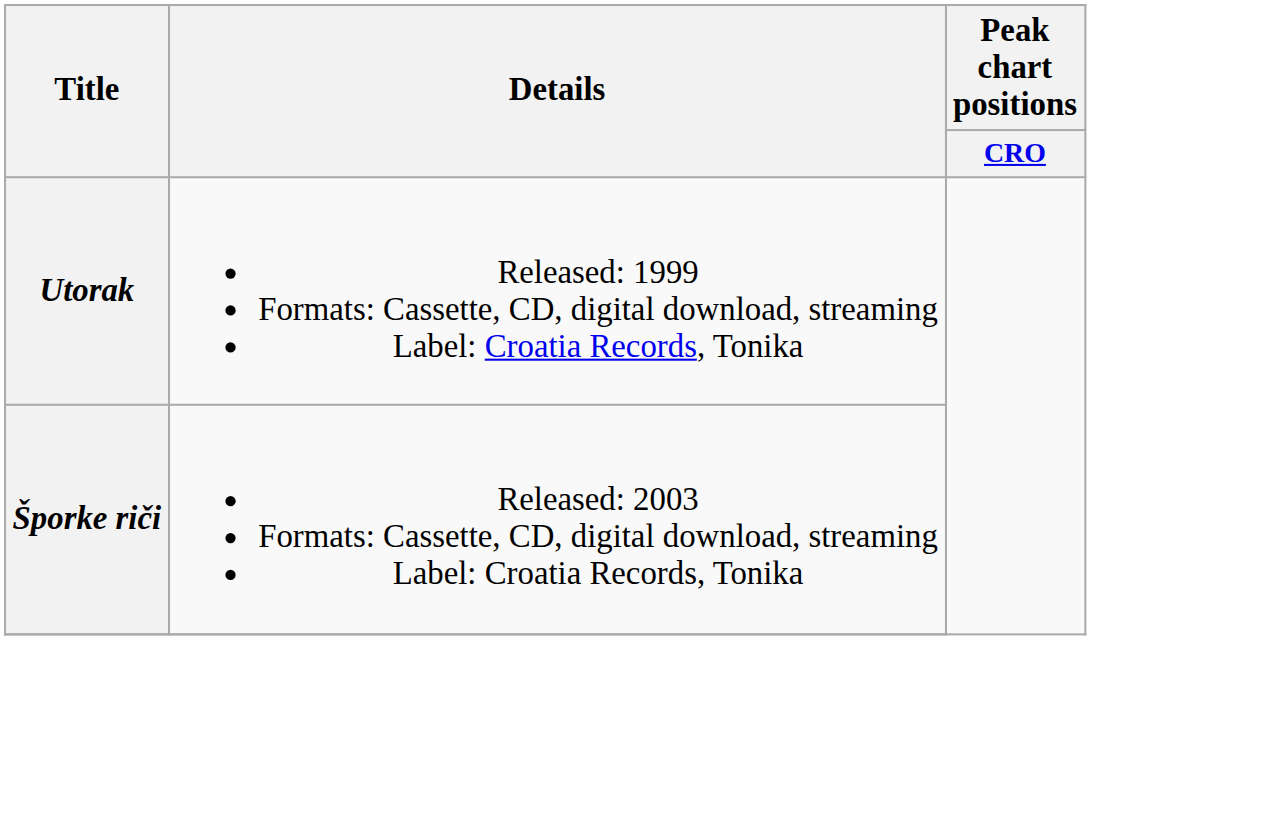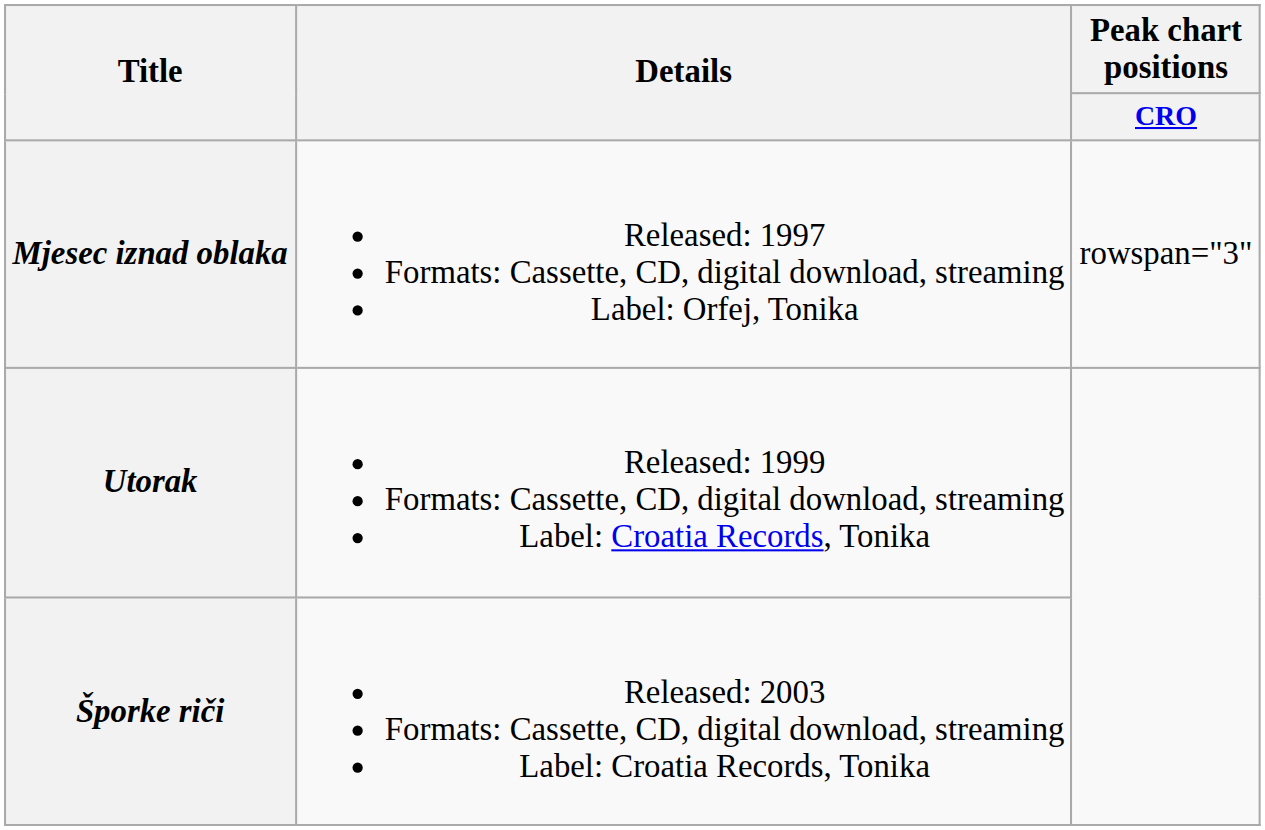+ row: (150, 253)
